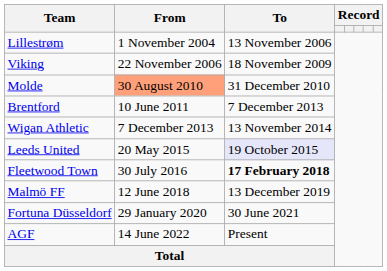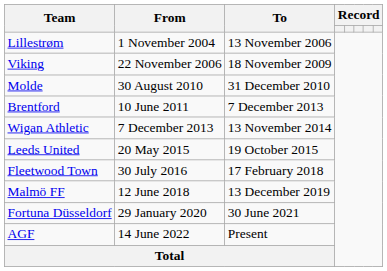(160, 85) lightsalmon background -> (160, 85) no background
(273, 149) lavender background -> (273, 149) no background
(279, 170) bold -> (276, 170) normal
